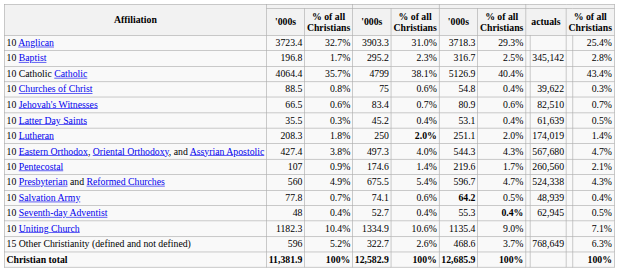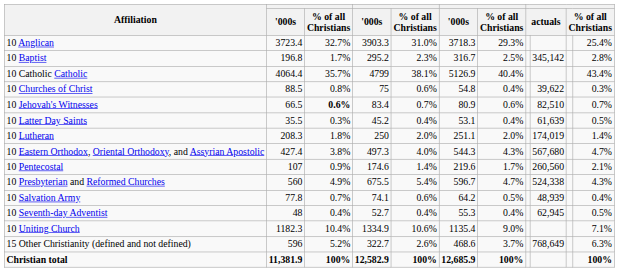(340, 105) normal -> (339, 105) bold
(426, 136) bold -> (427, 136) normal
(467, 197) bold -> (467, 197) normal
(512, 213) bold -> (513, 213) normal
